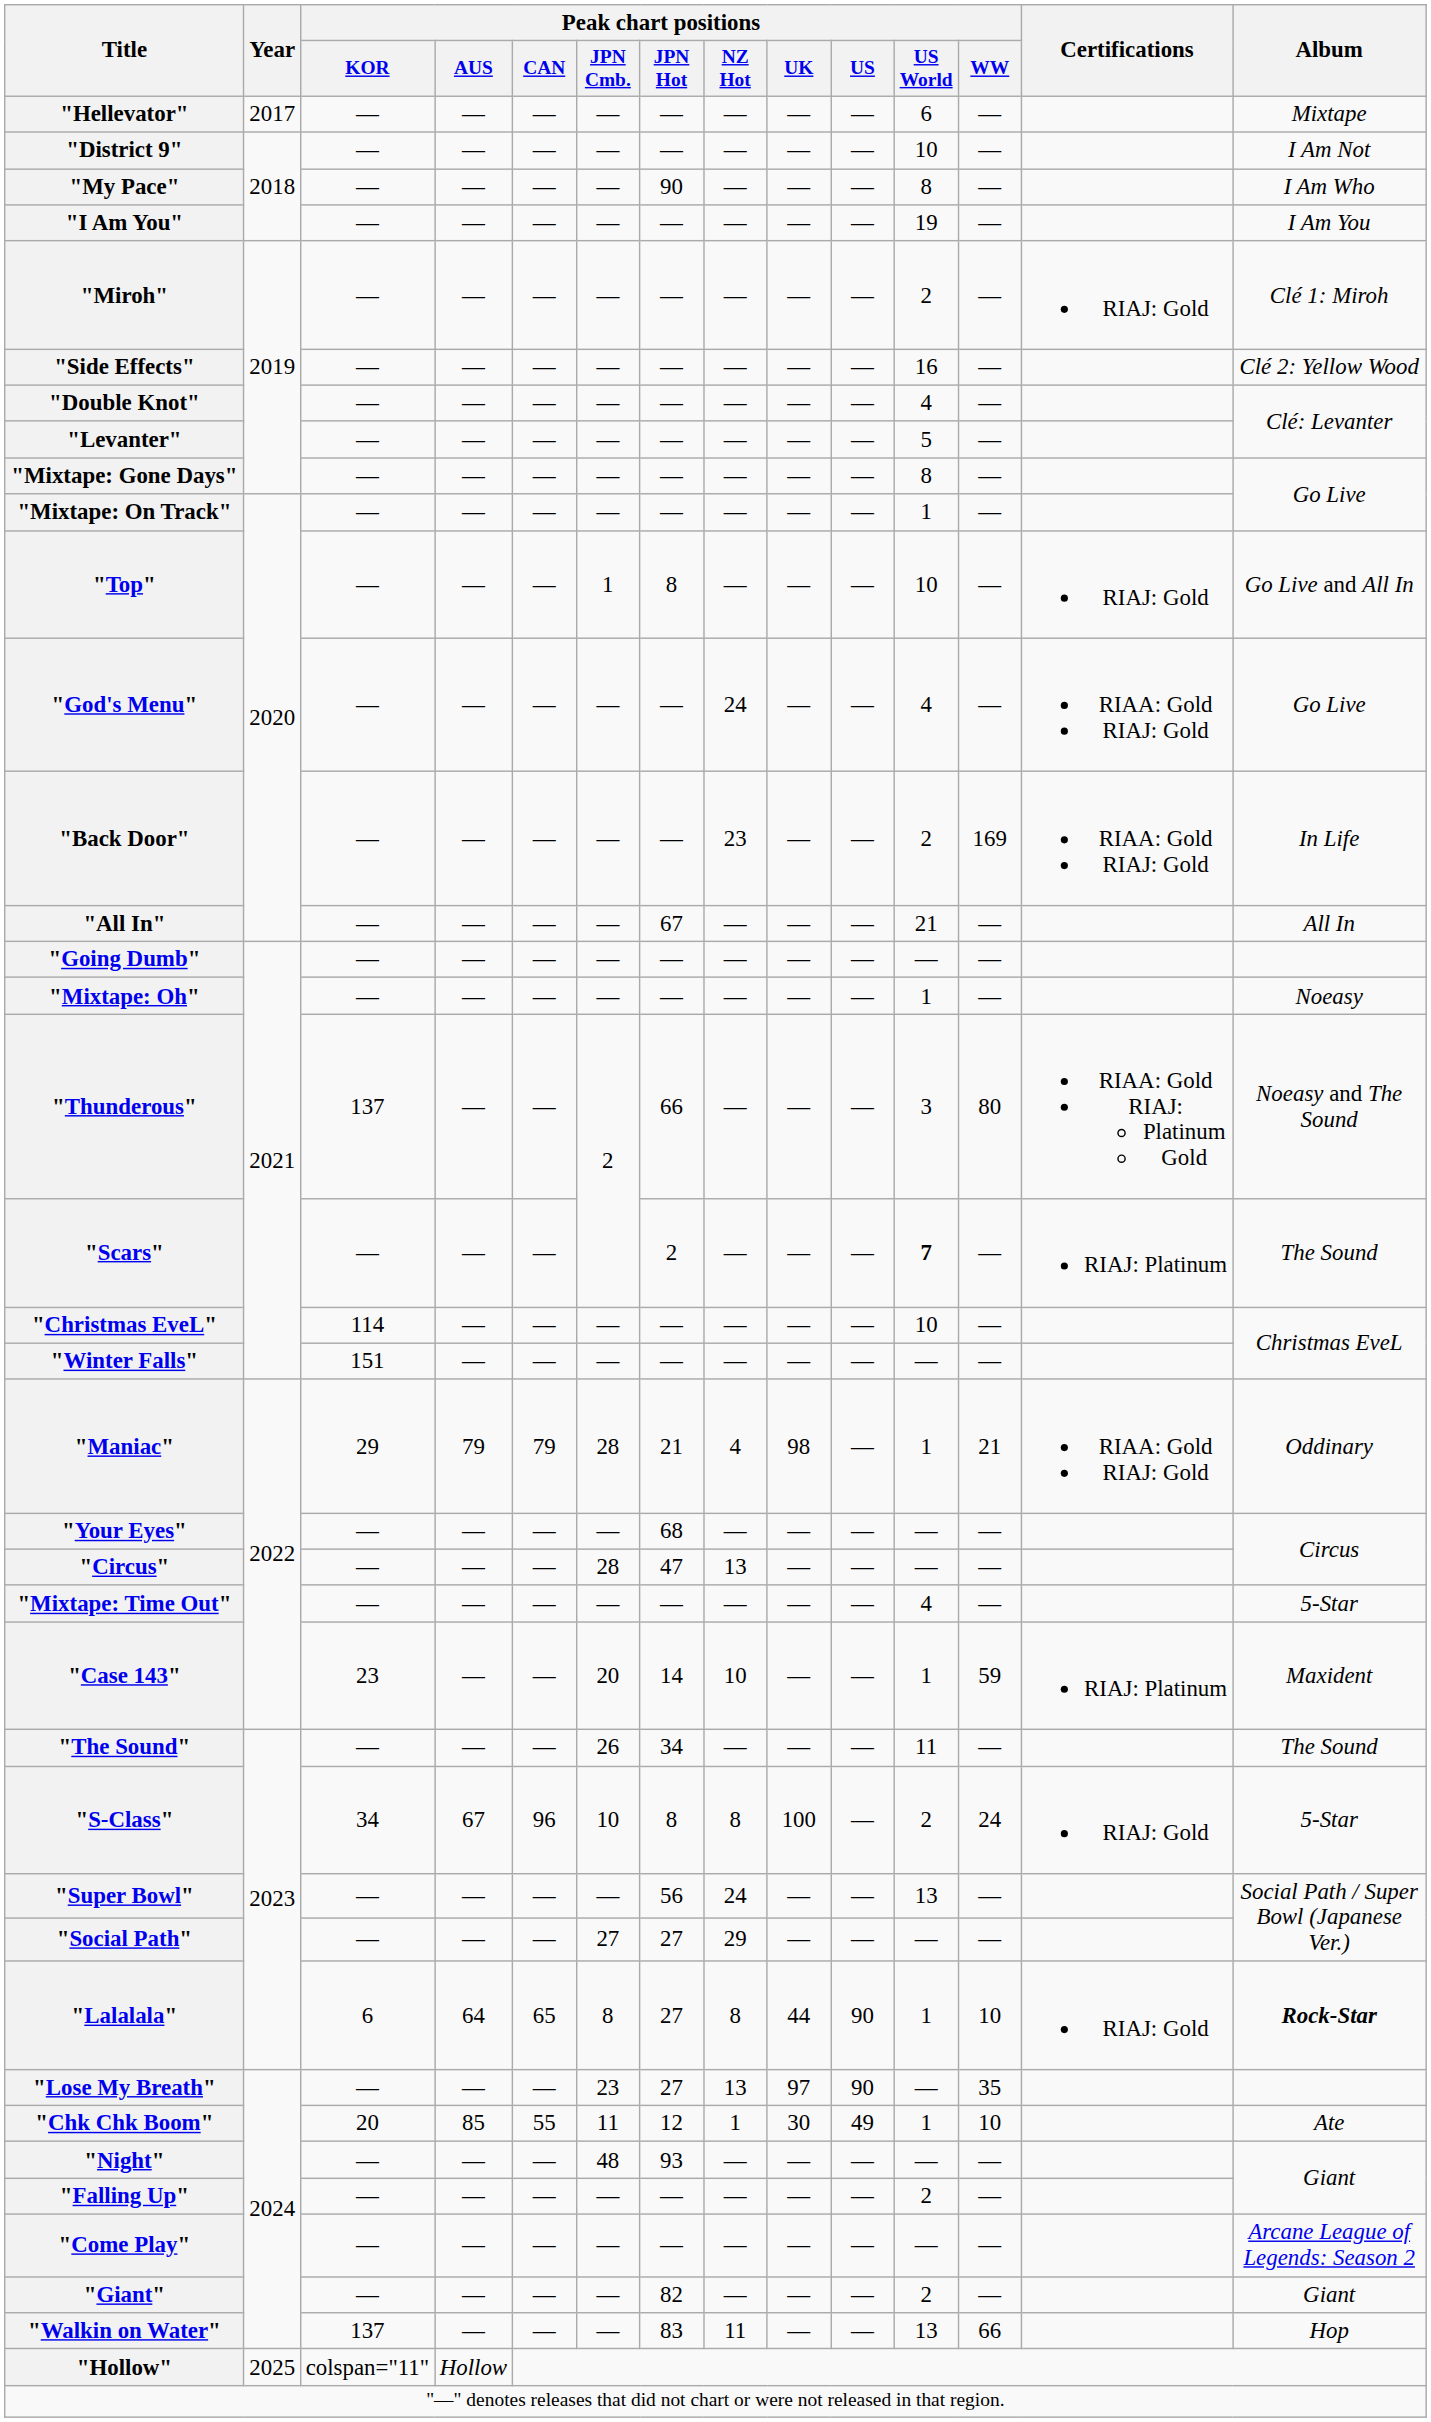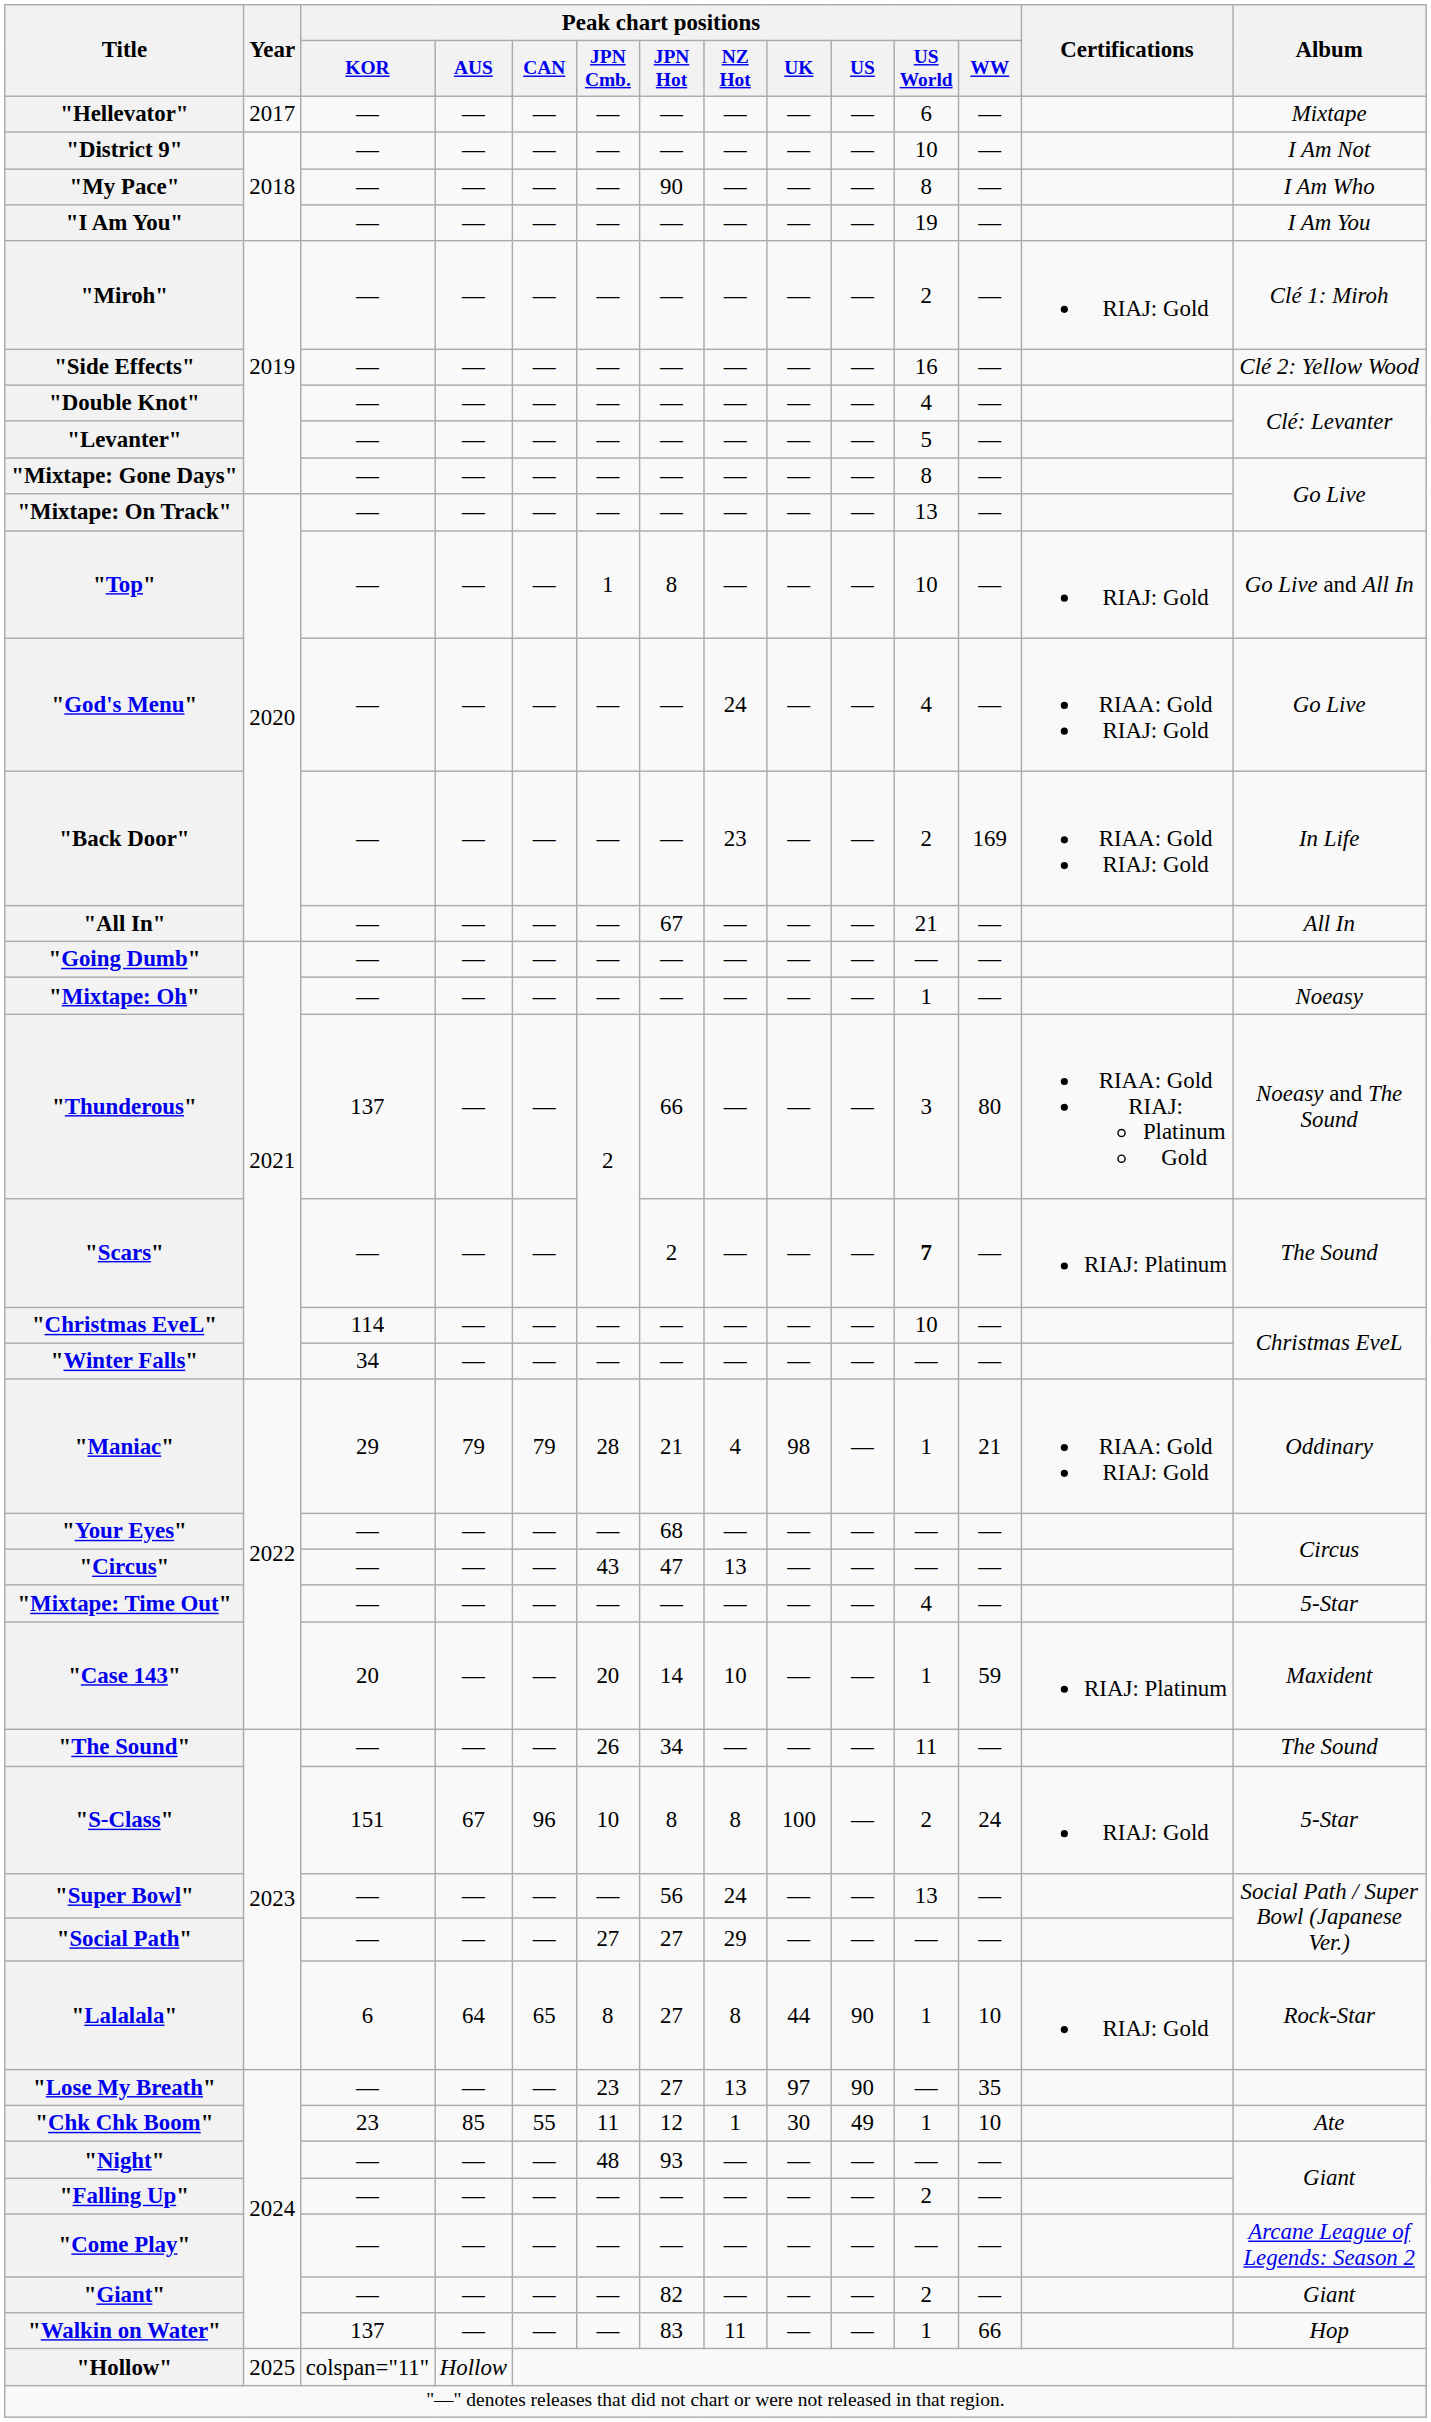(926, 511) 1 -> (926, 511) 13
(367, 1361) 151 -> (367, 1361) 34
(608, 1567) 28 -> (608, 1567) 43
(367, 1675) 23 -> (367, 1675) 20
(367, 1819) 34 -> (367, 1819) 151
(1329, 2015) bold -> (1329, 2015) normal
(367, 2123) 20 -> (367, 2123) 23
(926, 2330) 13 -> (926, 2330) 1
